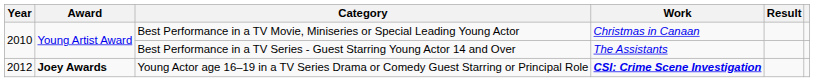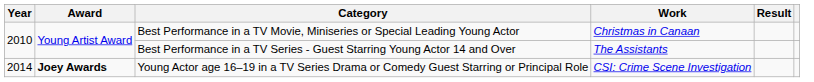(20, 67) 2012 -> (20, 67) 2014
(678, 67) bold -> (672, 67) normal
